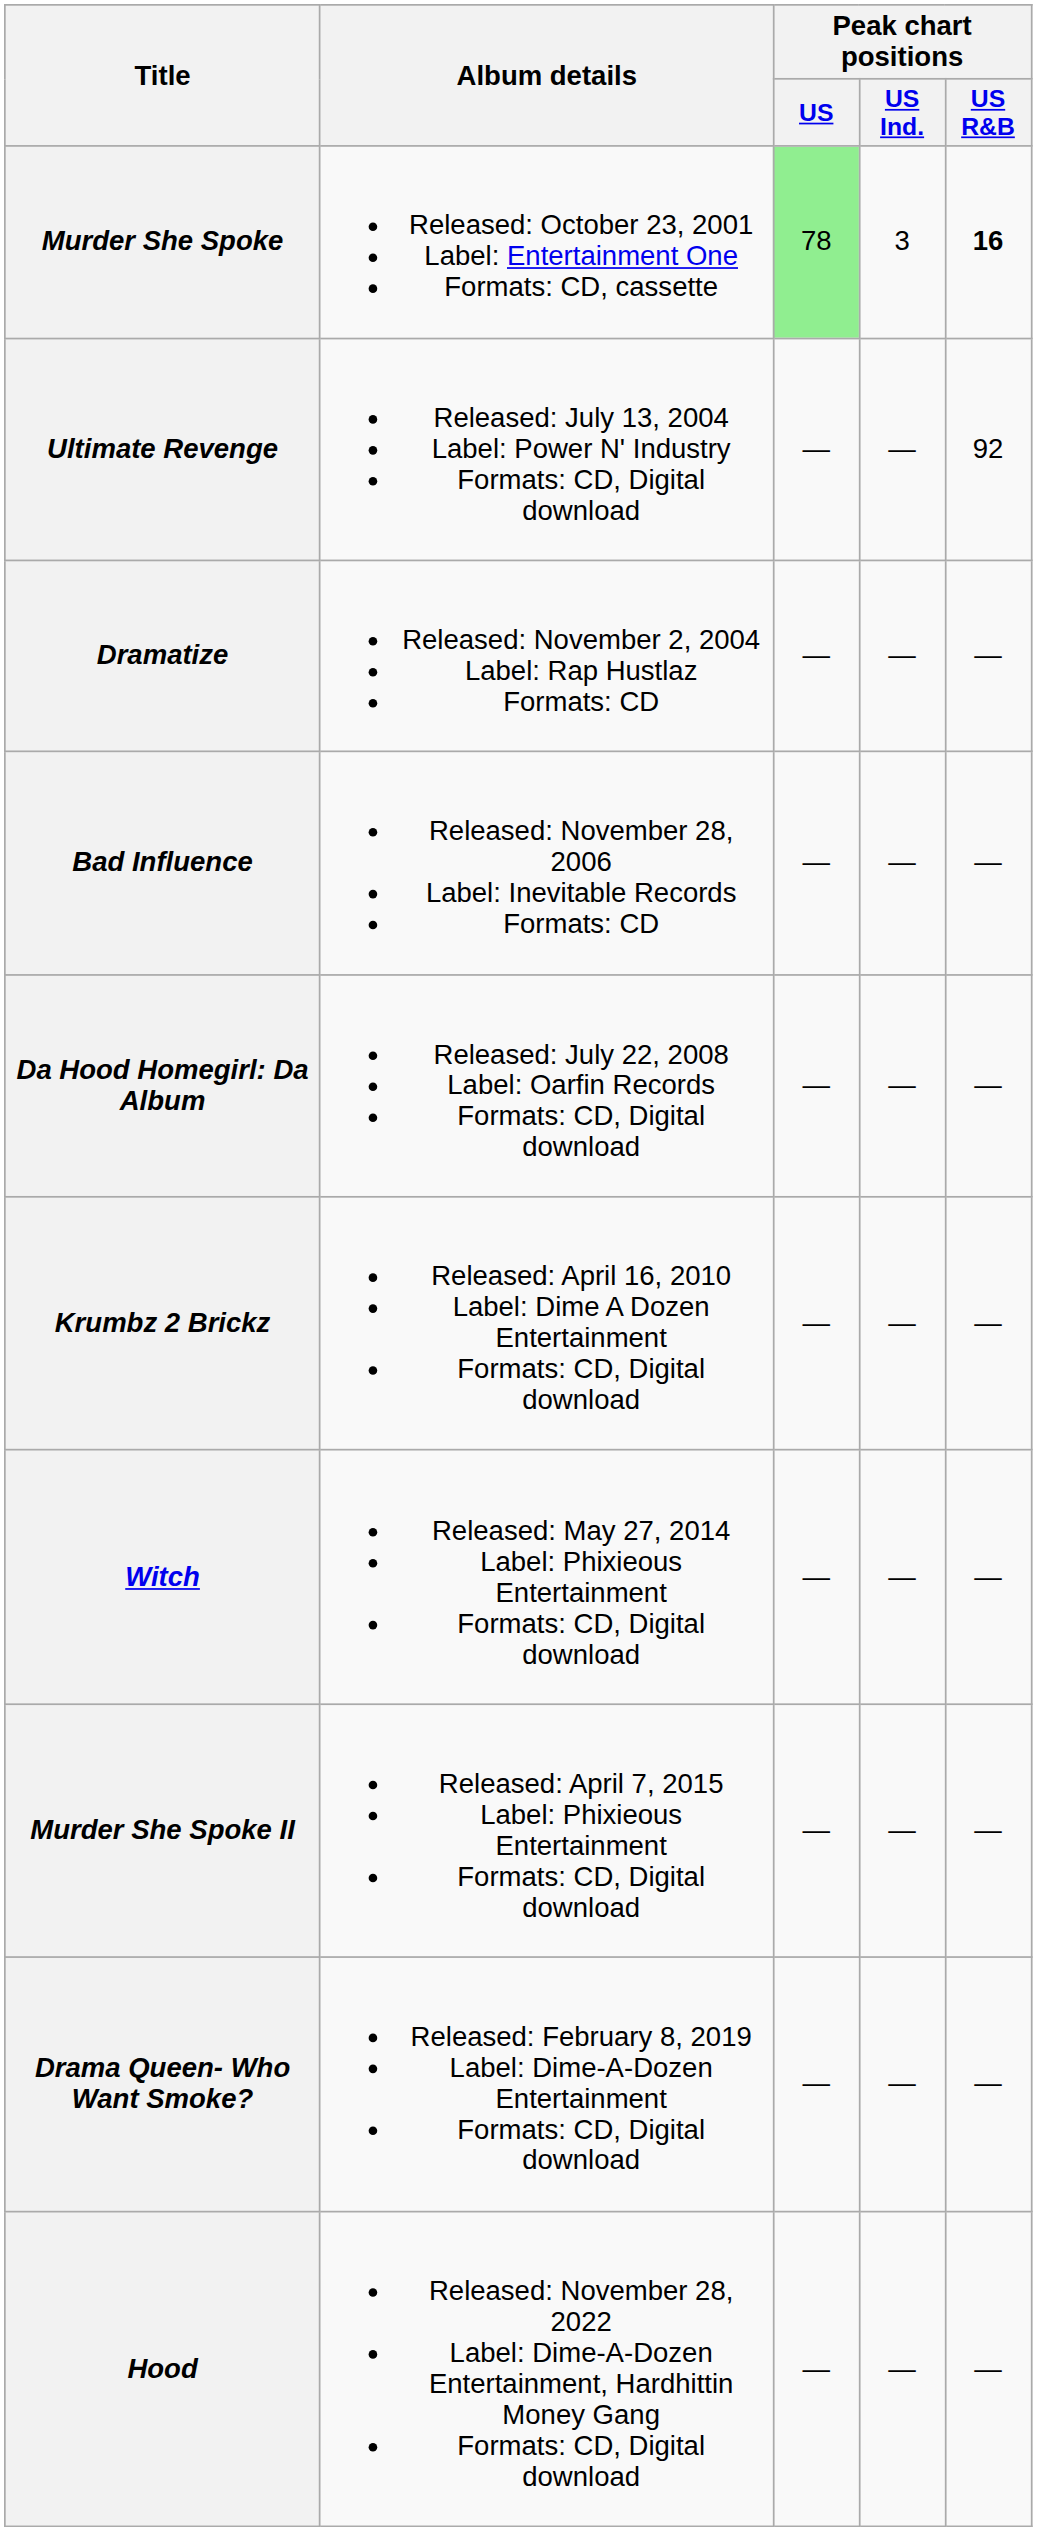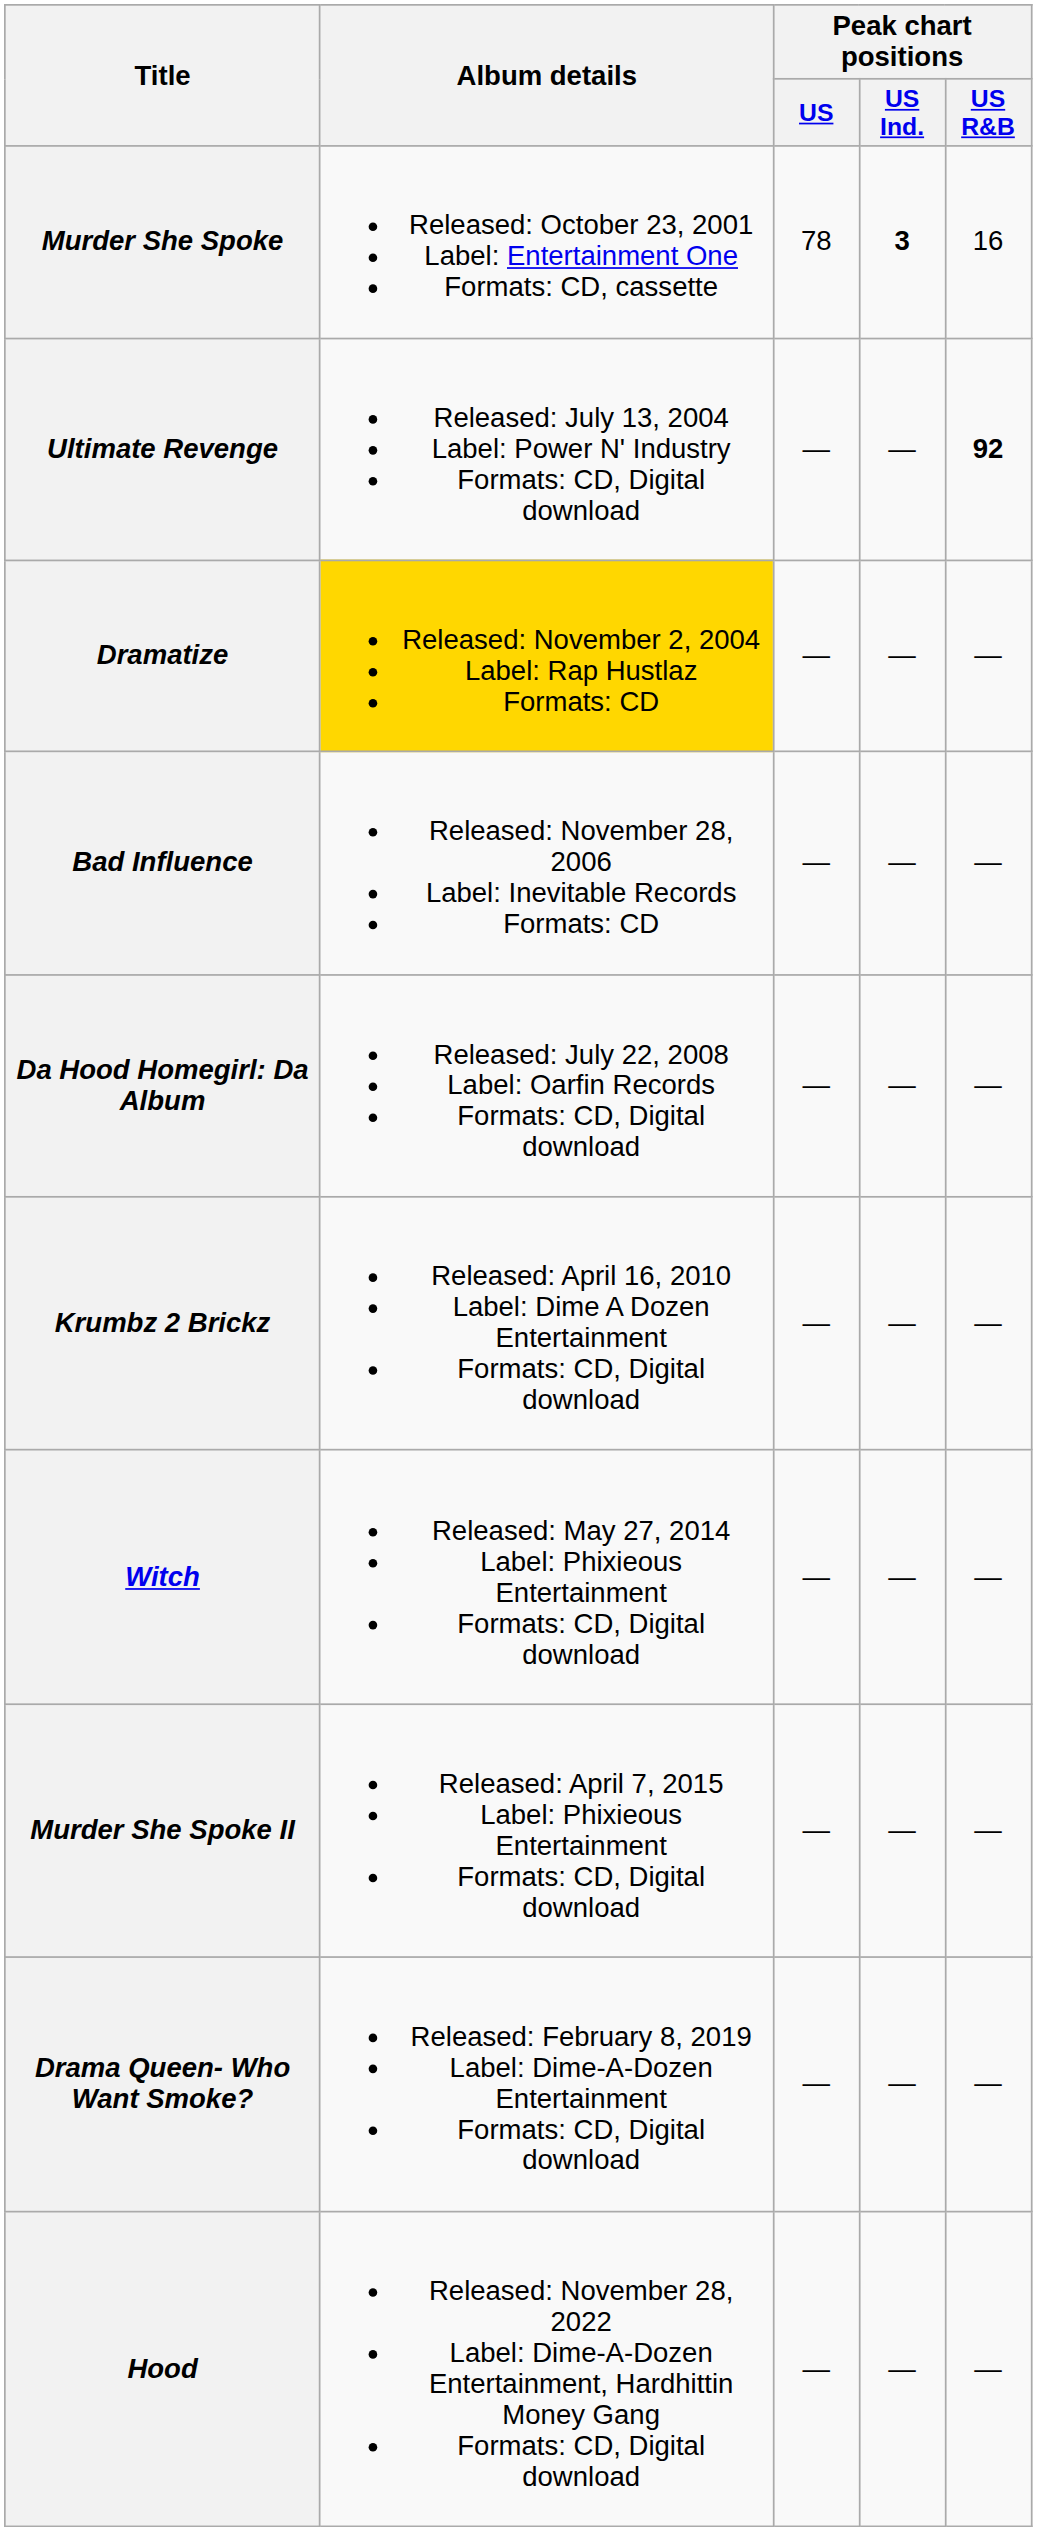(816, 241) lightgreen background -> (816, 241) no background
(902, 241) normal -> (902, 241) bold
(988, 241) bold -> (988, 241) normal
(988, 448) normal -> (988, 448) bold
(547, 671) no background -> (547, 671) gold background
